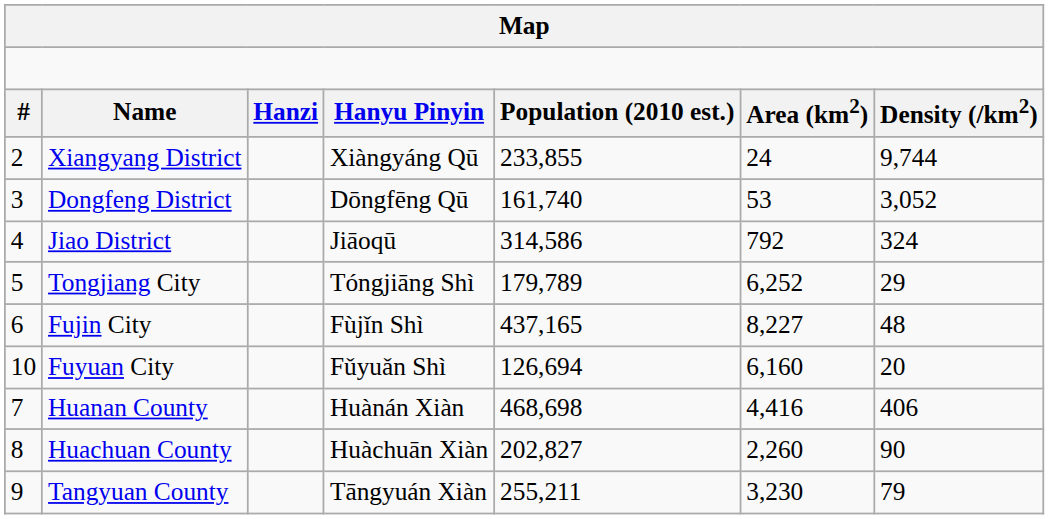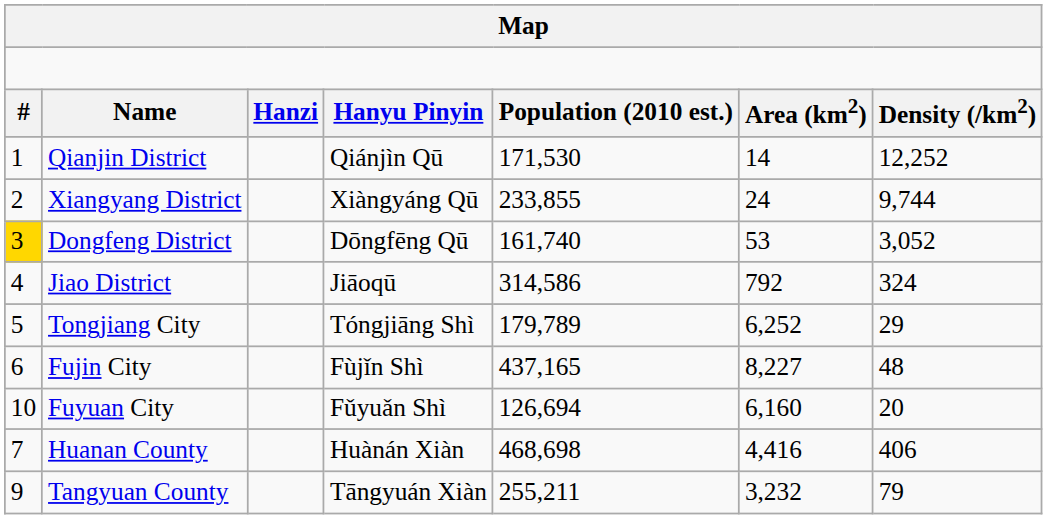+ row: (127, 157)
(17, 199) no background -> (17, 241) gold background
- row: (140, 450)
(775, 492) 3,230 -> (773, 492) 3,232
